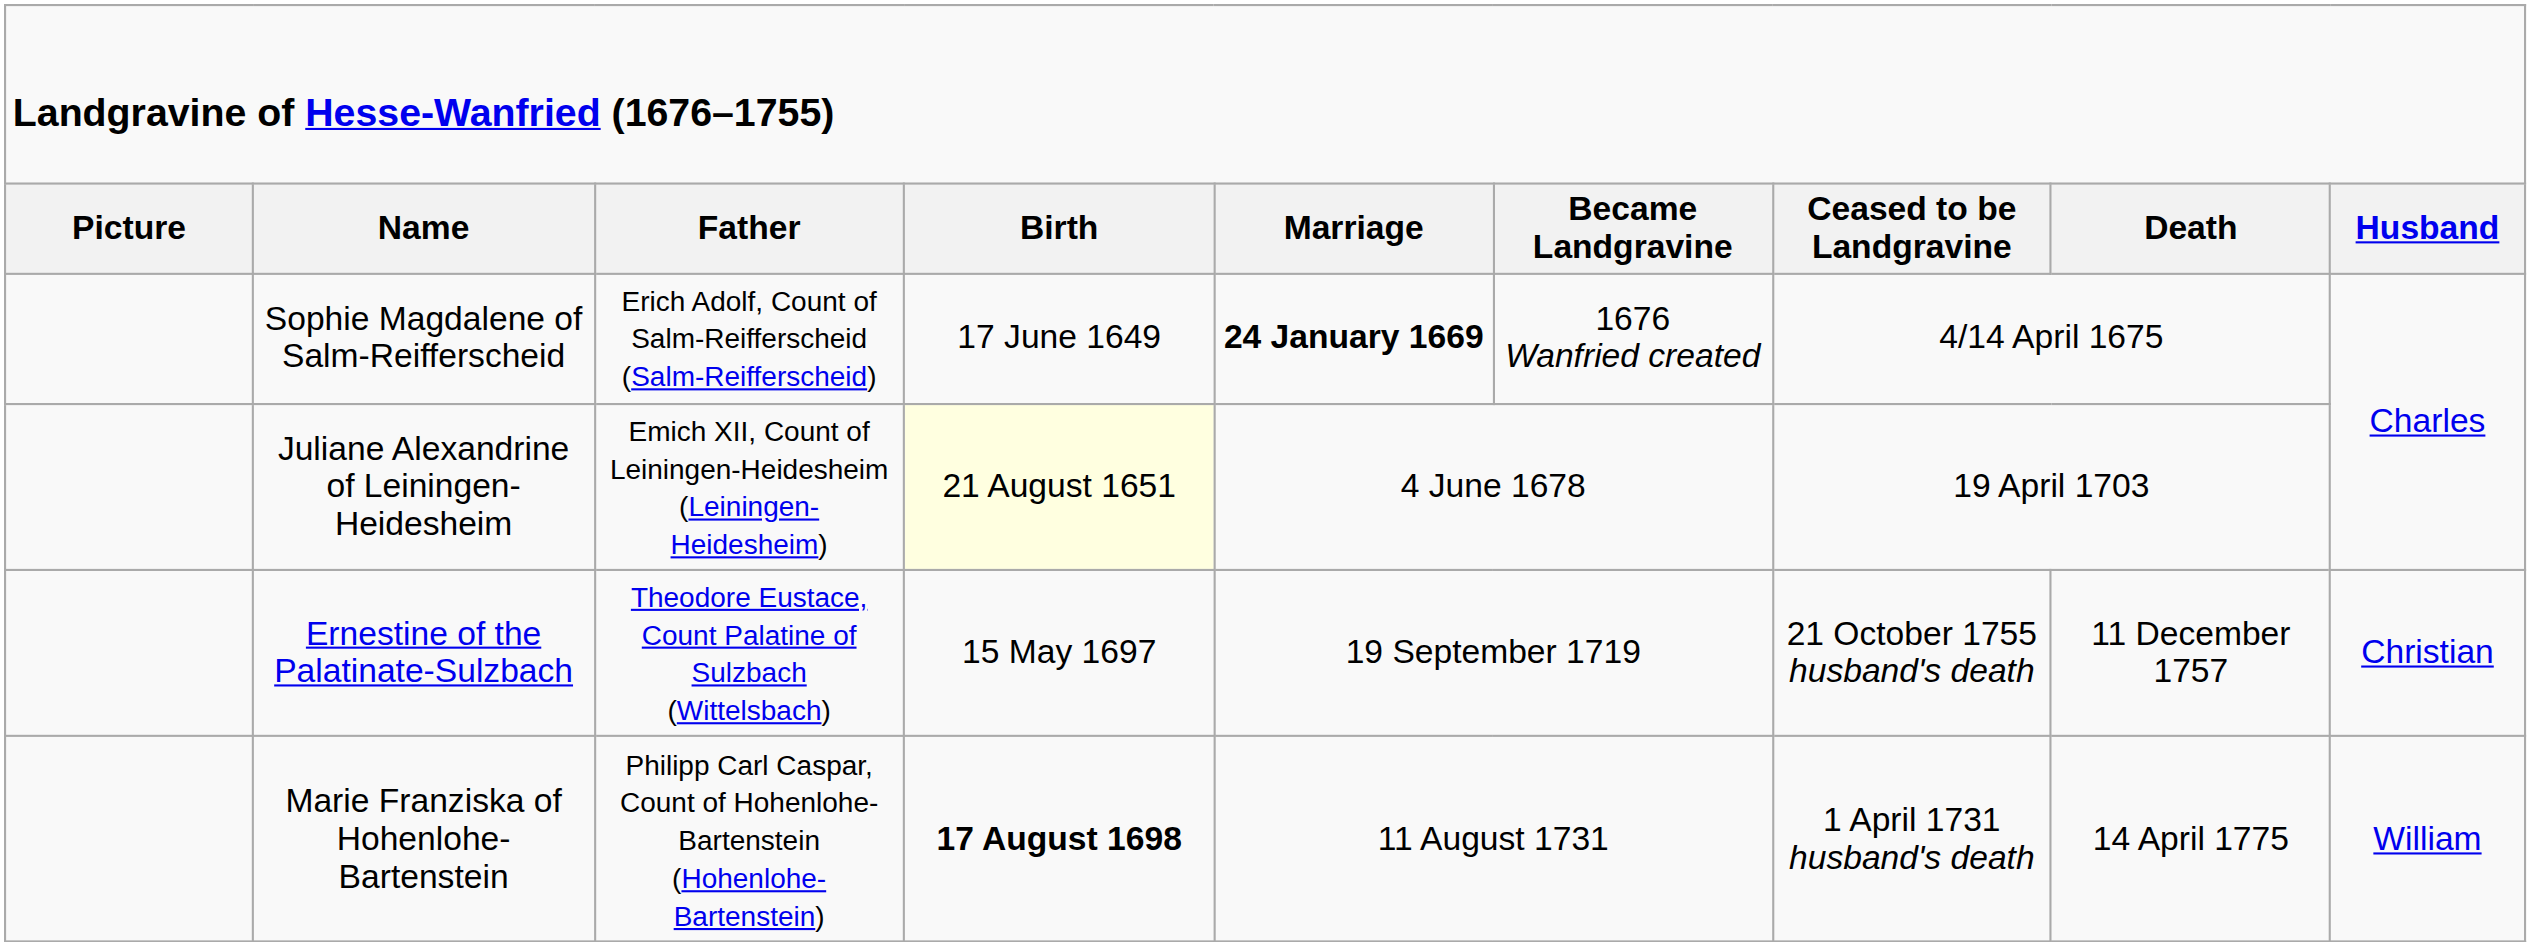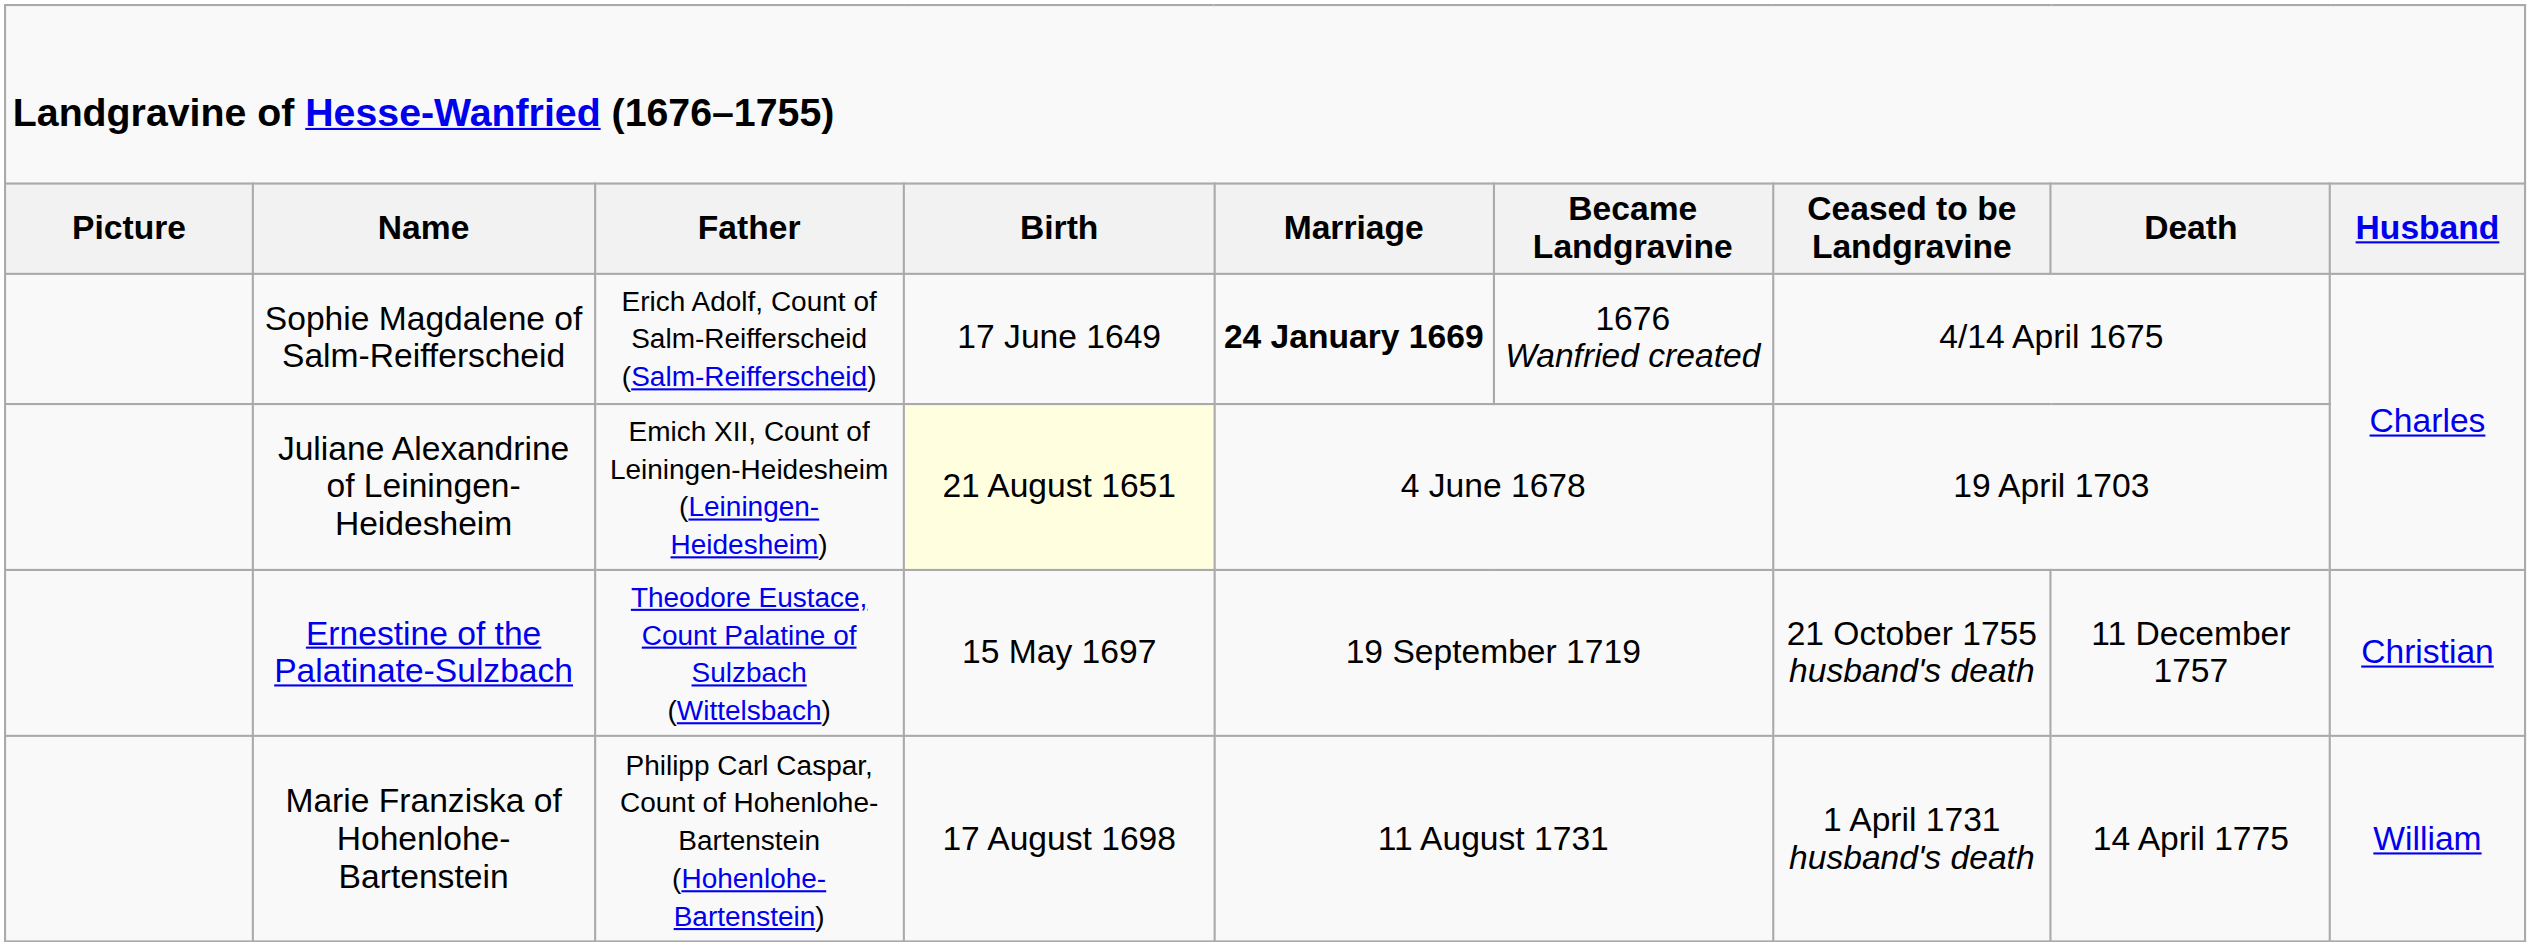(1059, 838) bold -> (1059, 838) normal
